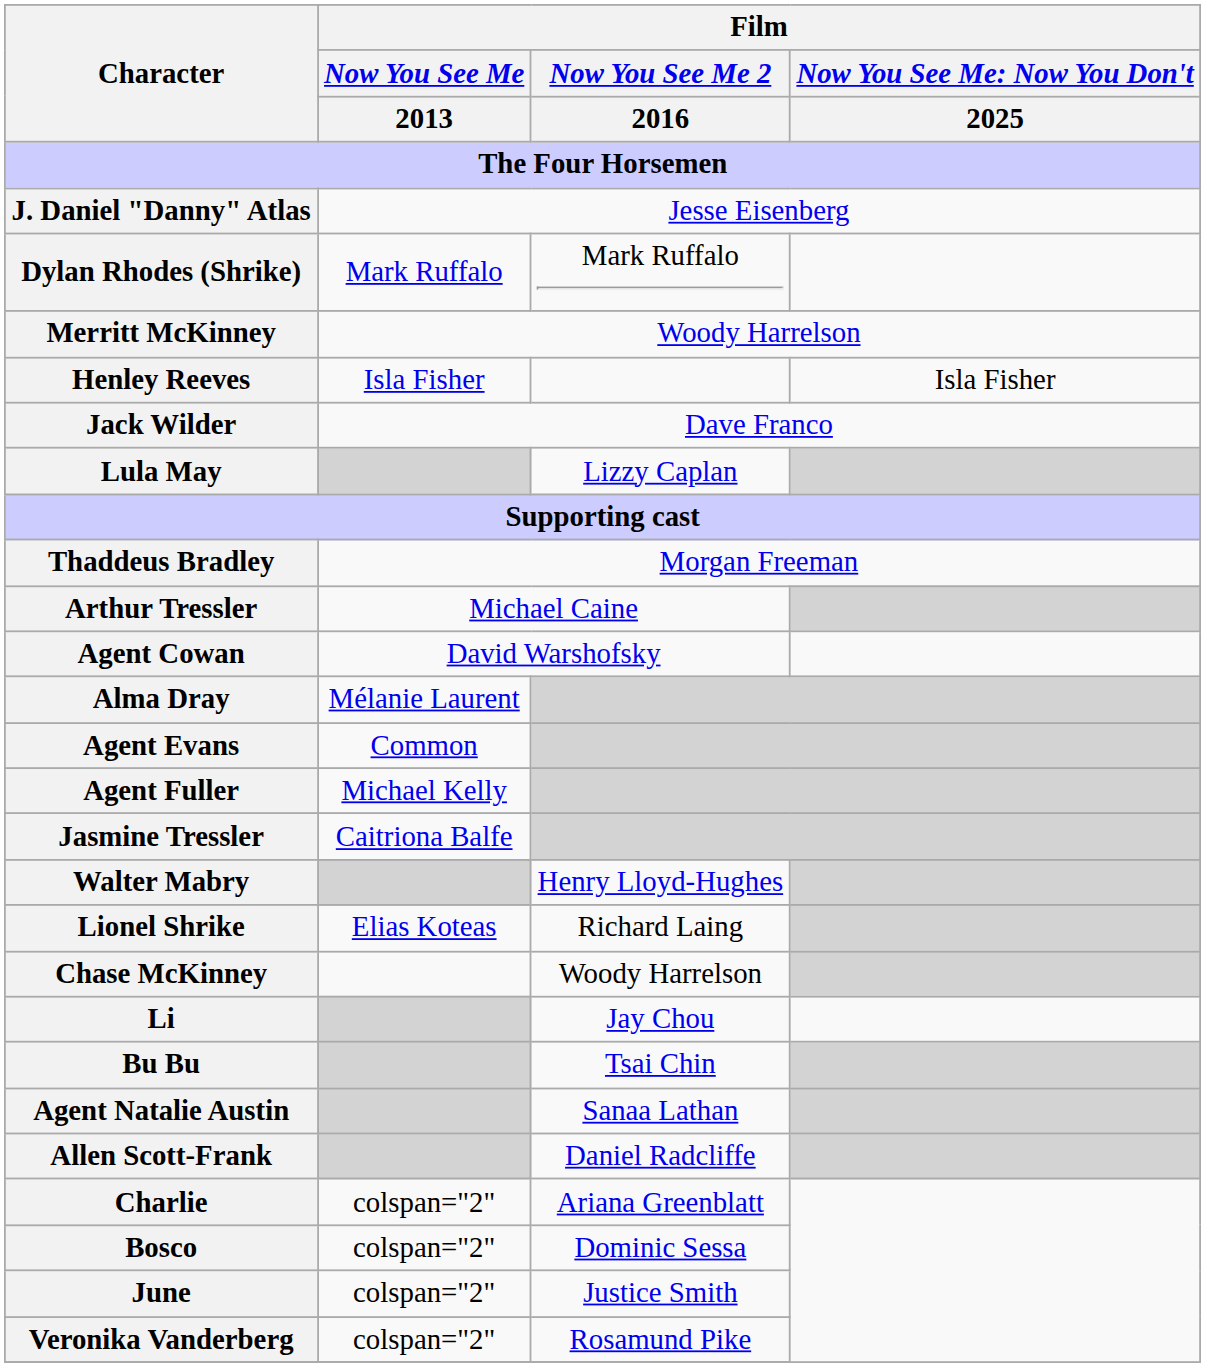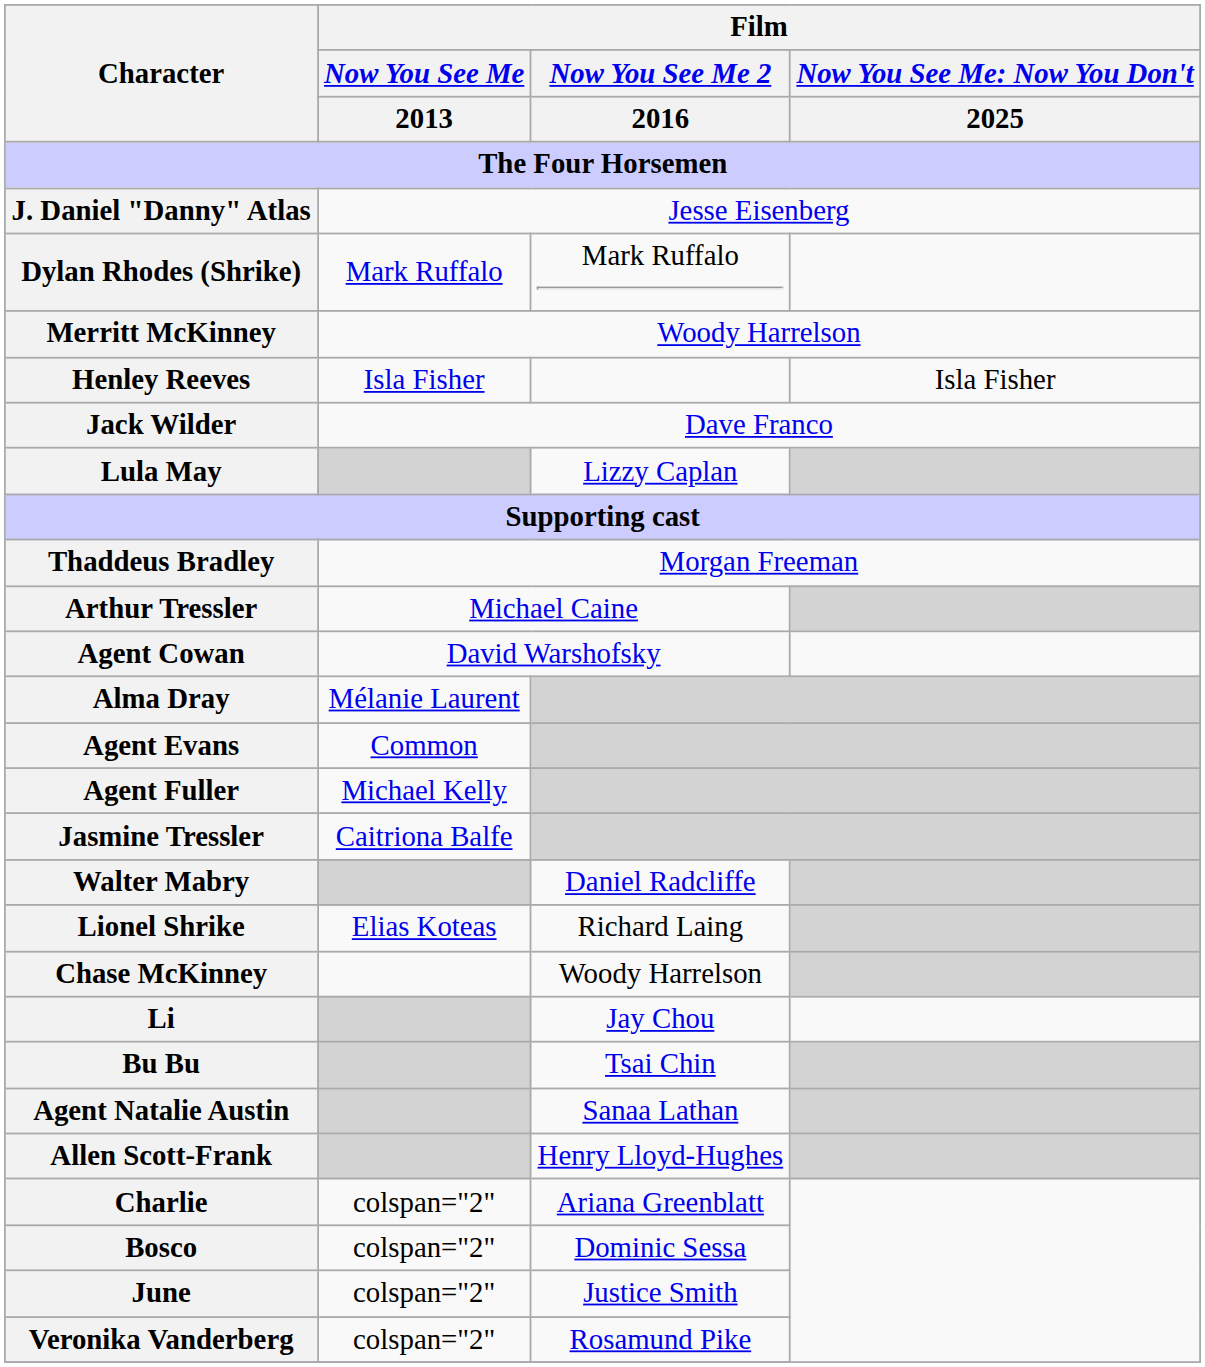(660, 881) Henry Lloyd-Hughes -> (660, 881) Daniel Radcliffe
(660, 1155) Daniel Radcliffe -> (660, 1155) Henry Lloyd-Hughes
